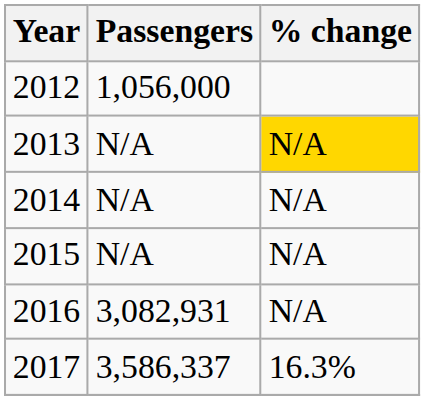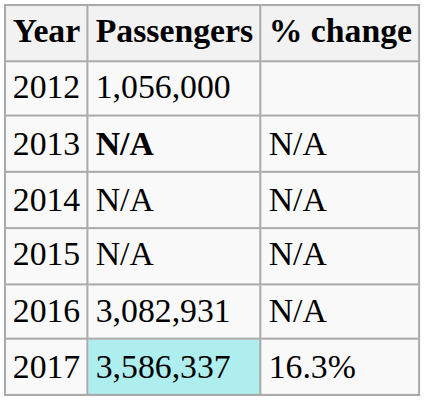(125, 143) normal -> (125, 143) bold
(298, 143) gold background -> (298, 143) no background
(163, 366) no background -> (163, 366) paleturquoise background
